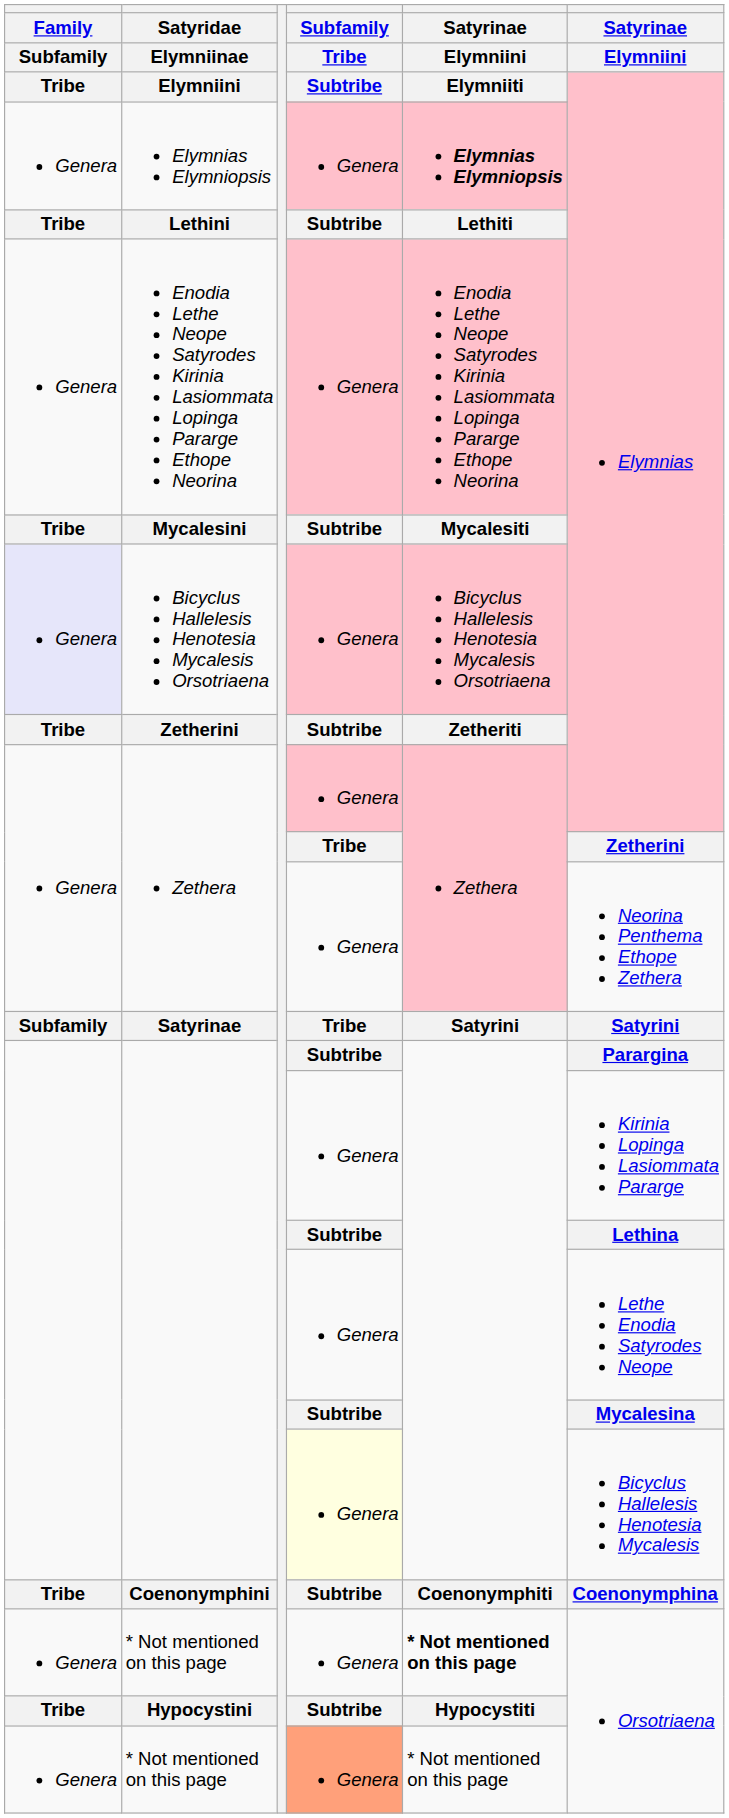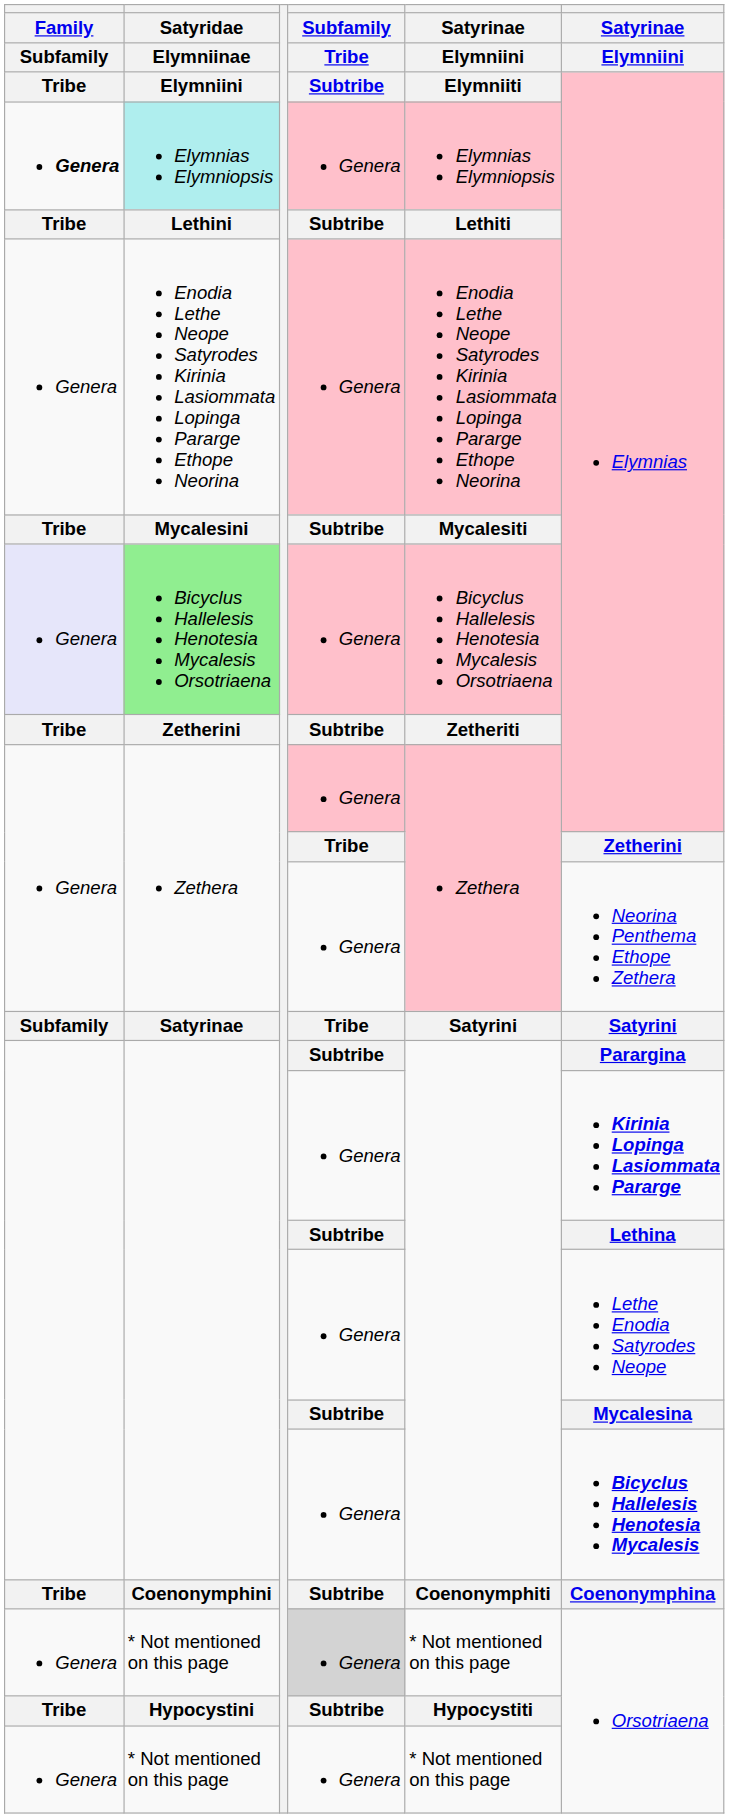(63, 166) normal -> (64, 166) bold
(199, 166) no background -> (202, 166) paleturquoise background
(485, 166) bold -> (483, 166) normal
(199, 640) no background -> (202, 640) lightgreen background
(645, 1156) normal -> (643, 1156) bold
(344, 1515) lightyellow background -> (347, 1515) no background
(645, 1515) normal -> (643, 1515) bold
(344, 1663) no background -> (347, 1663) lightgrey background
(478, 1652) bold -> (476, 1652) normal
(344, 1780) lightsalmon background -> (347, 1780) no background
